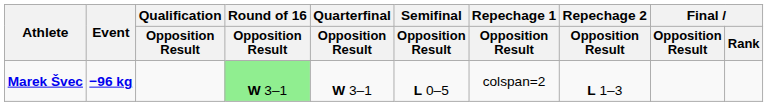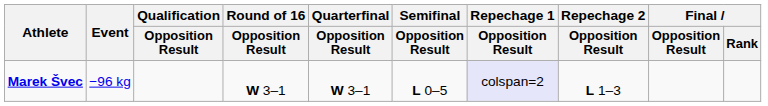(111, 81) bold -> (110, 81) normal
(267, 91) lightgreen background -> (266, 91) no background
(514, 81) no background -> (512, 81) lavender background
